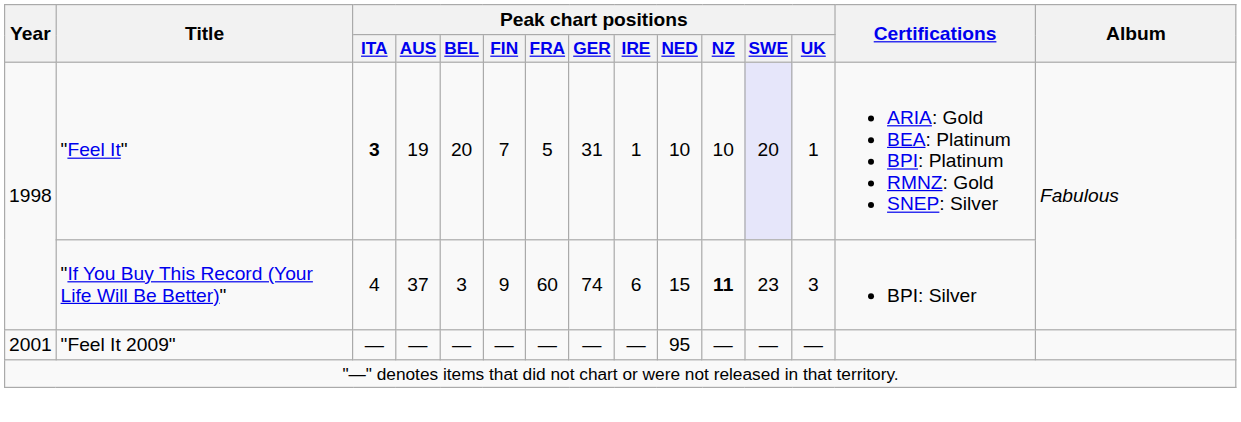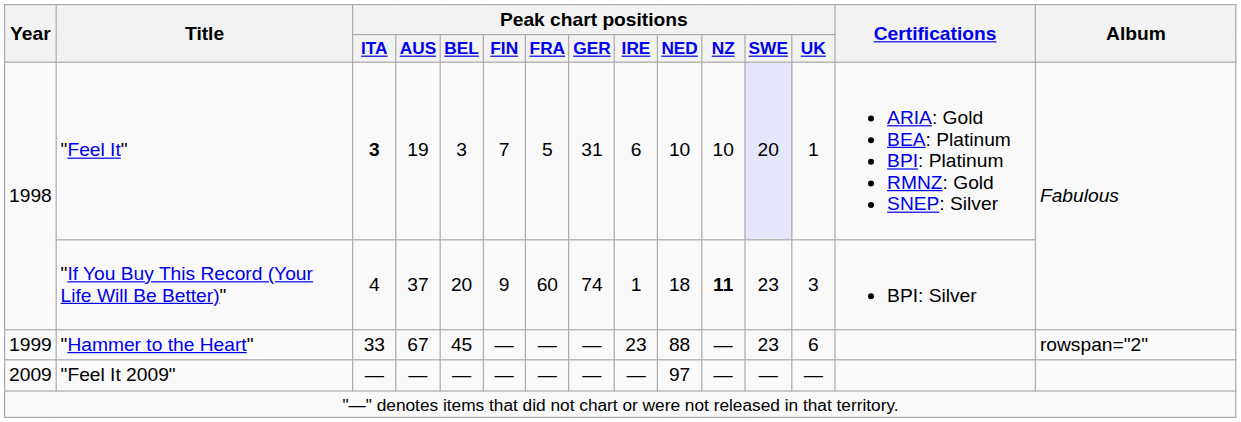(462, 150) 20 -> (462, 150) 3
(636, 150) 1 -> (636, 150) 6
(462, 284) 3 -> (462, 284) 20
(636, 284) 6 -> (636, 284) 1
(680, 284) 15 -> (680, 284) 18
+ row: (157, 344)
(30, 344) 2001 -> (30, 375) 2009
(680, 344) 95 -> (680, 375) 97
